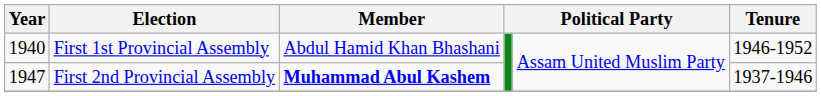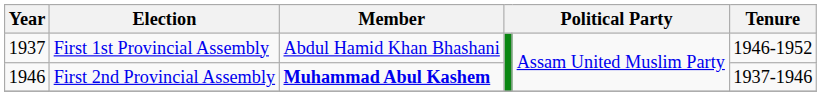(27, 47) 1940 -> (27, 47) 1937
(27, 76) 1947 -> (27, 76) 1946
